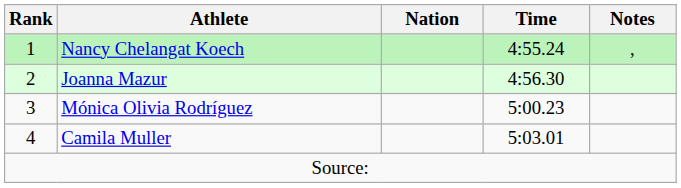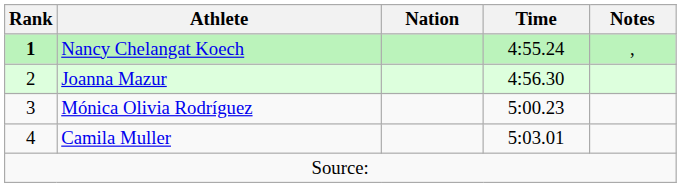(31, 49) normal -> (31, 49) bold
